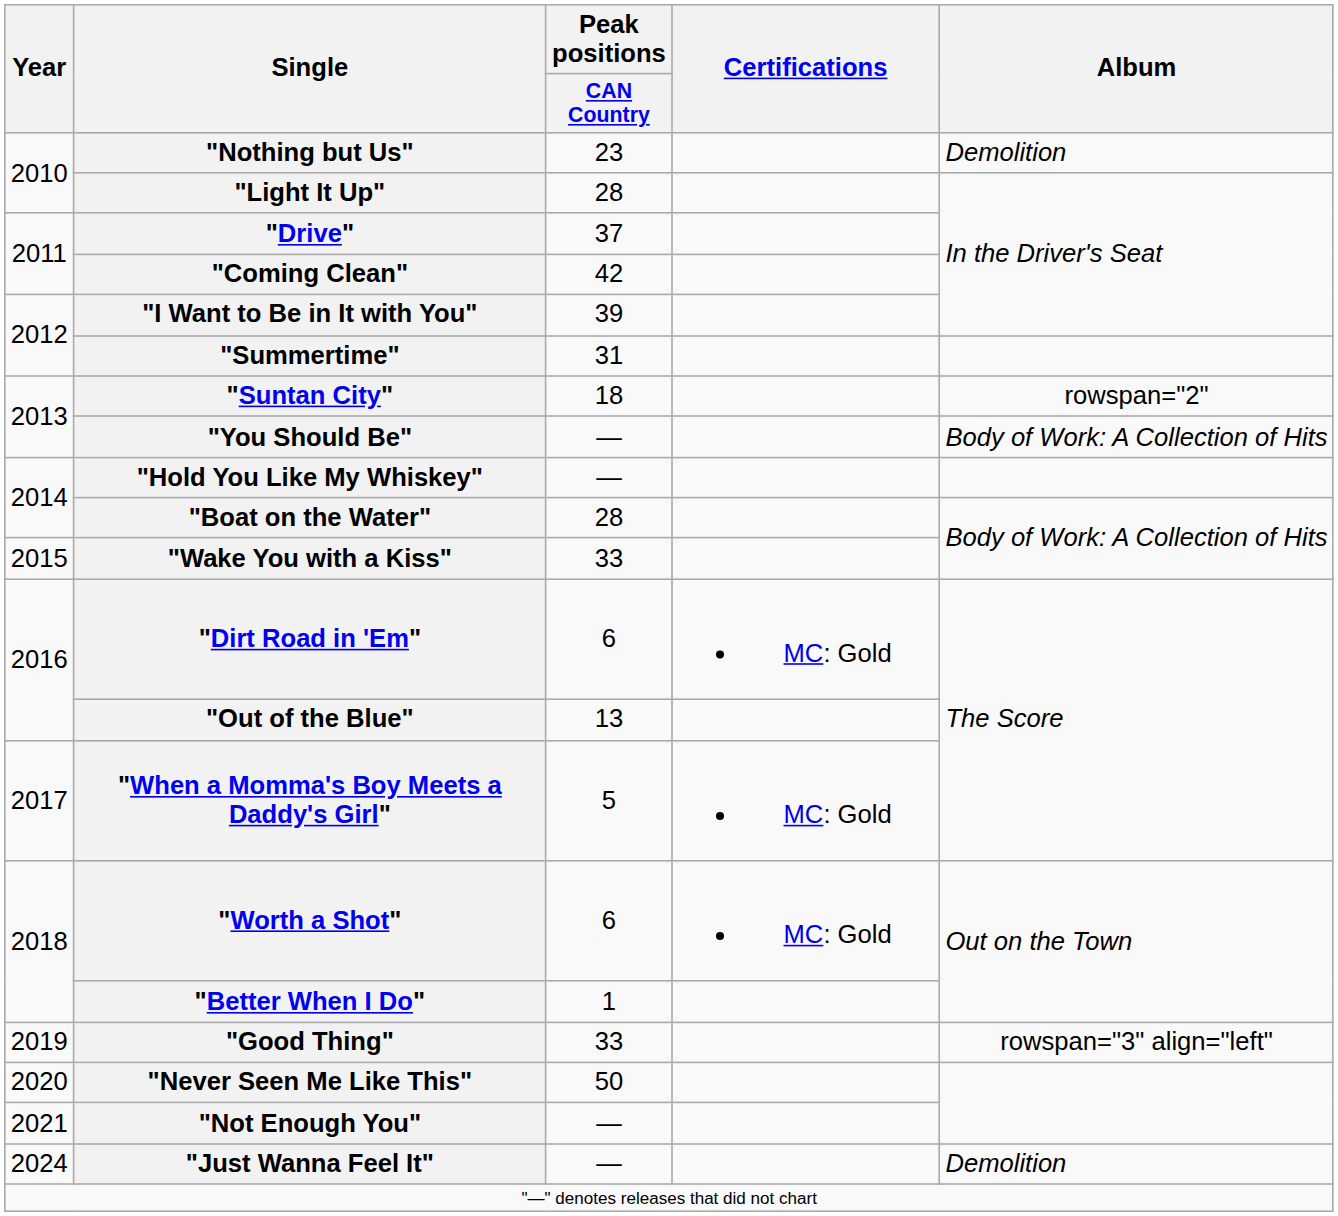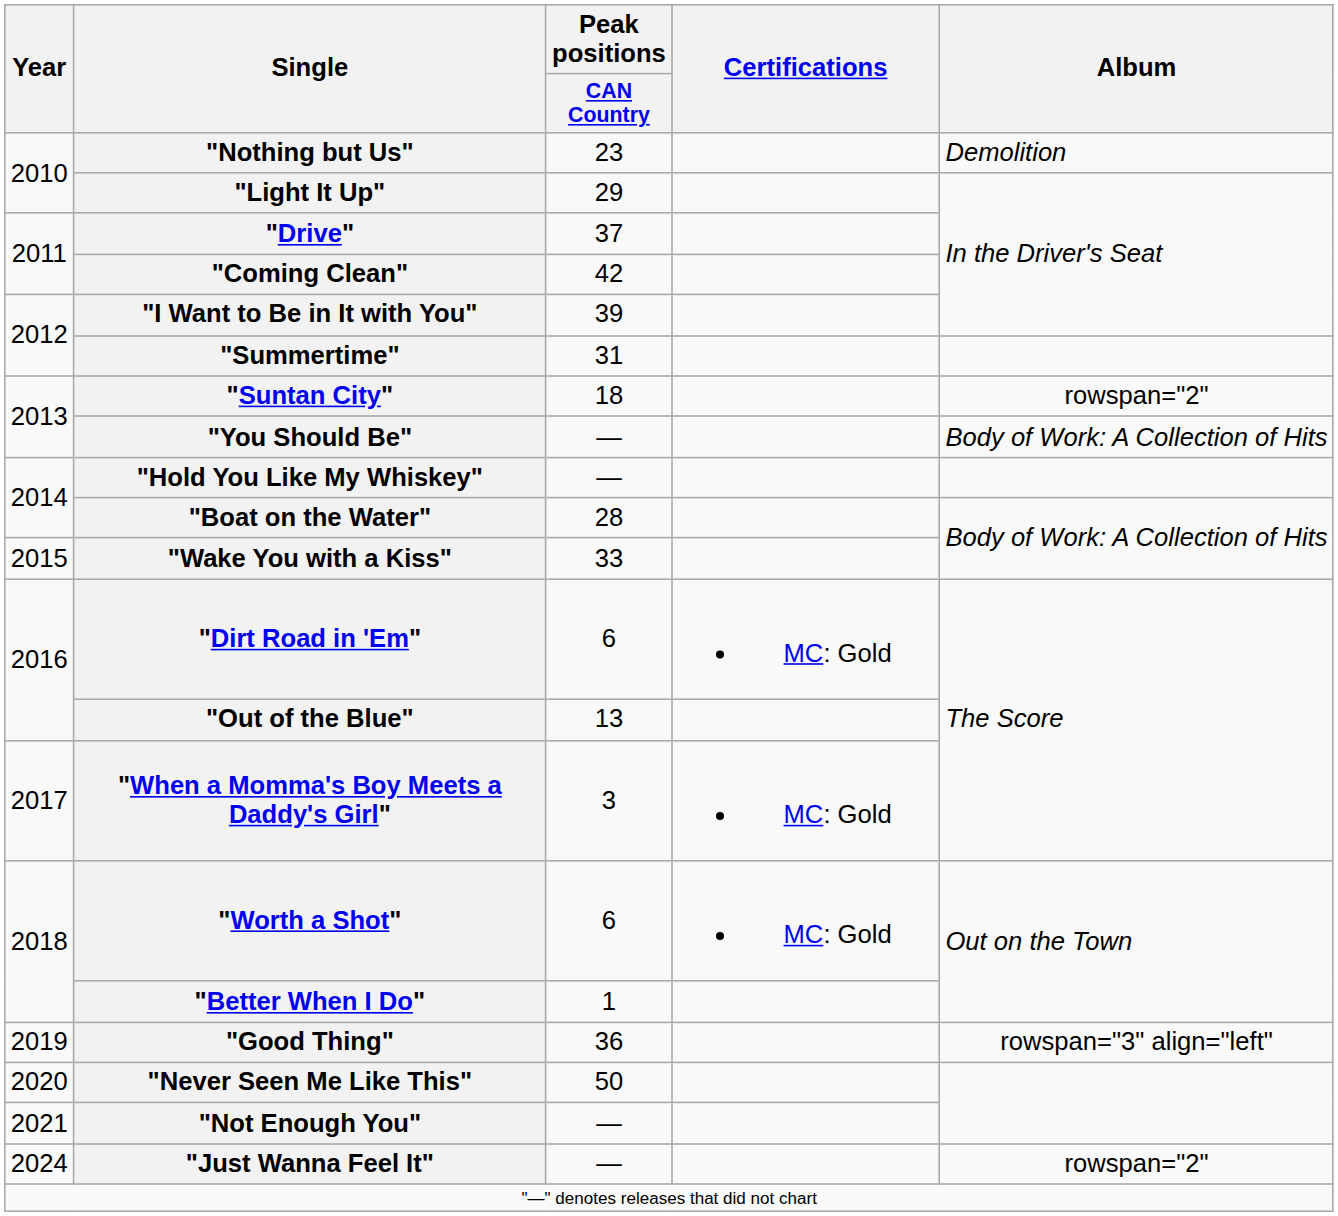(609, 192) 28 -> (609, 192) 29
(609, 800) 5 -> (609, 800) 3
(609, 1041) 33 -> (609, 1041) 36
(1006, 1163) Demolition -> (1137, 1163) rowspan="2"
